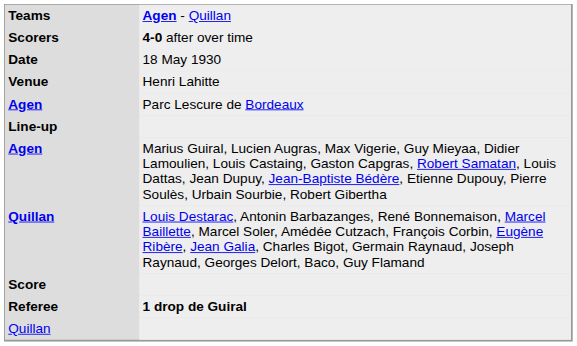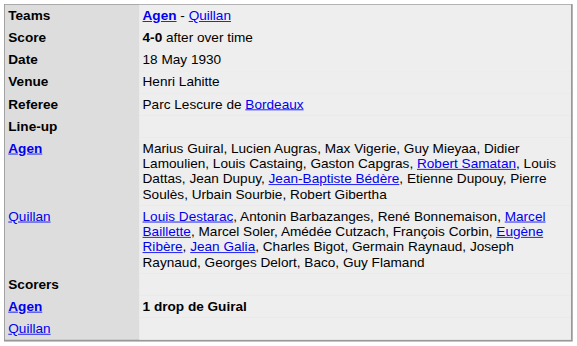(34, 38) Scorers -> (27, 38) Score
(25, 104) Agen -> (33, 104) Referee
(31, 216) bold -> (29, 216) normal
(27, 284) Score -> (34, 284) Scorers
(33, 306) Referee -> (25, 306) Agen
